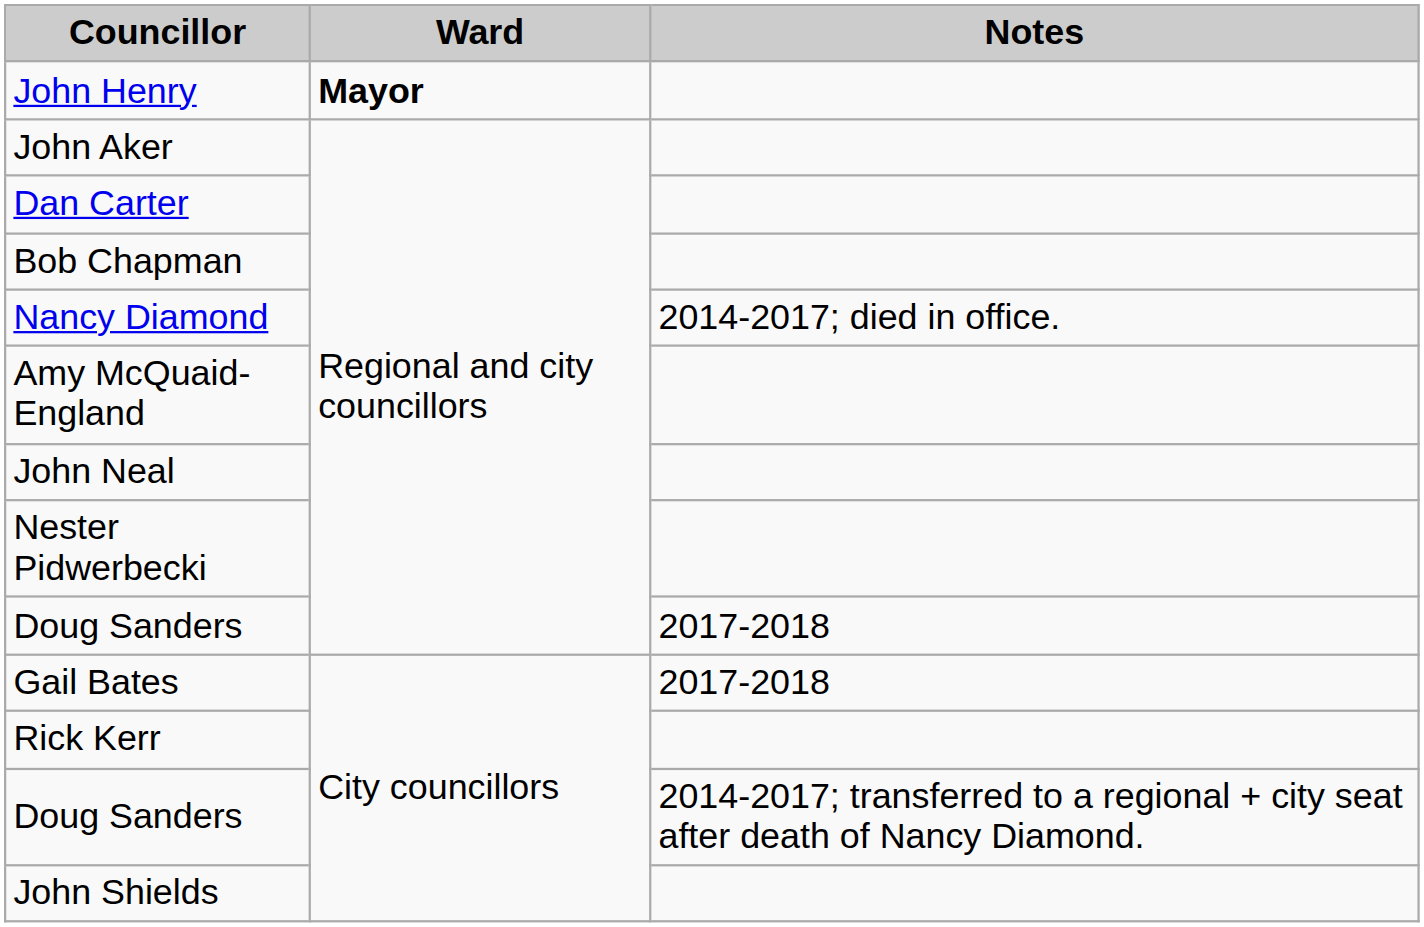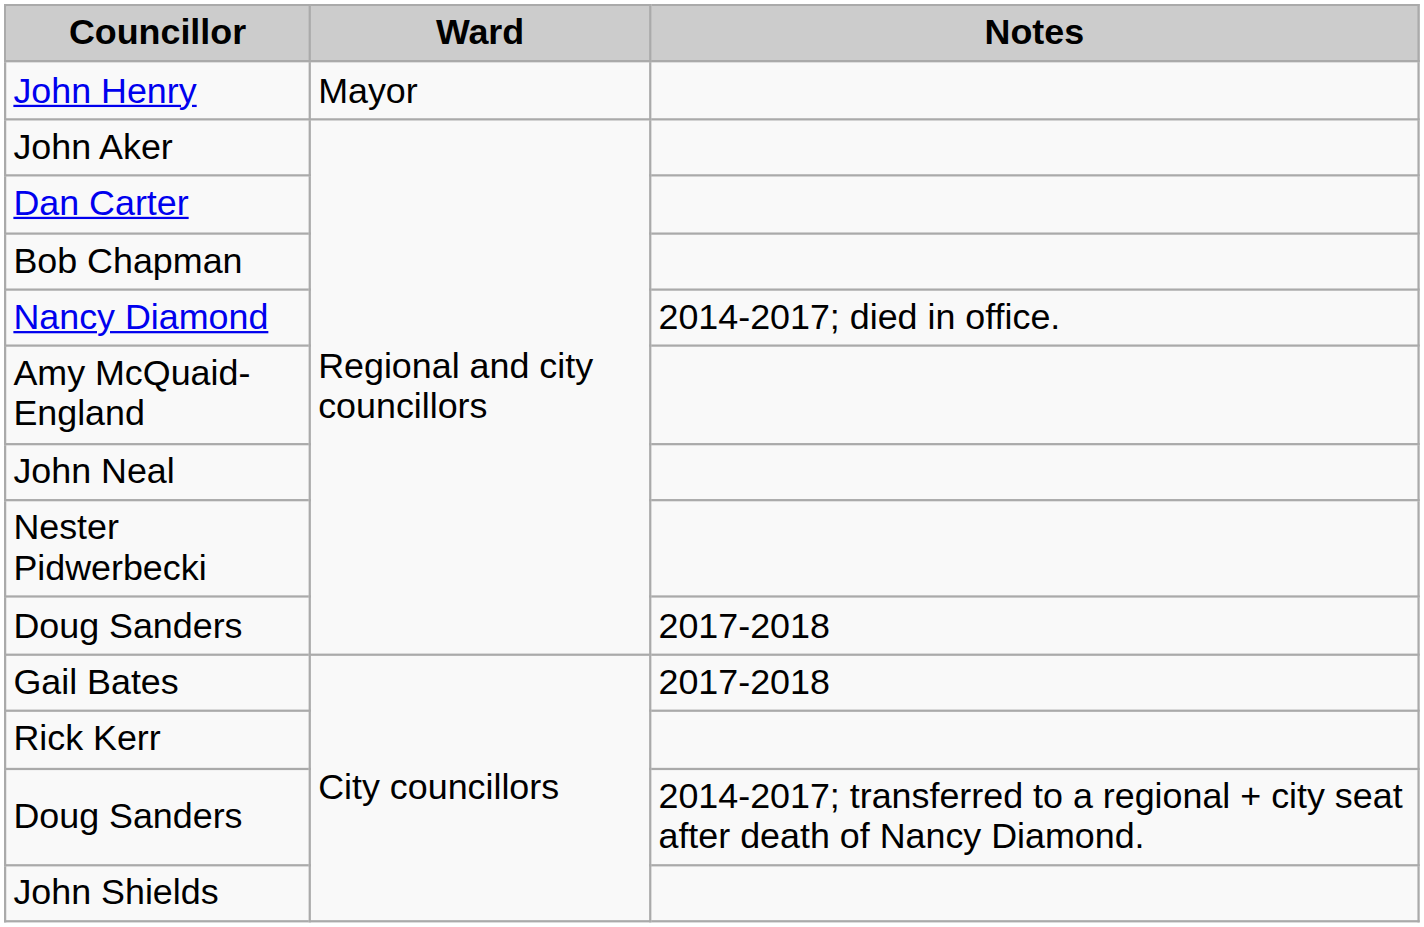(371, 89) bold -> (368, 89) normal
